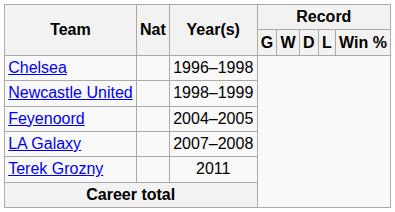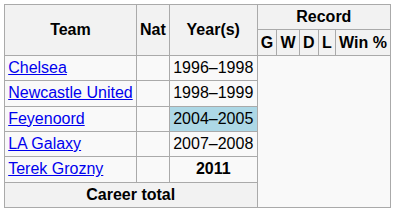(213, 118) no background -> (213, 118) lightblue background
(213, 169) normal -> (213, 169) bold
